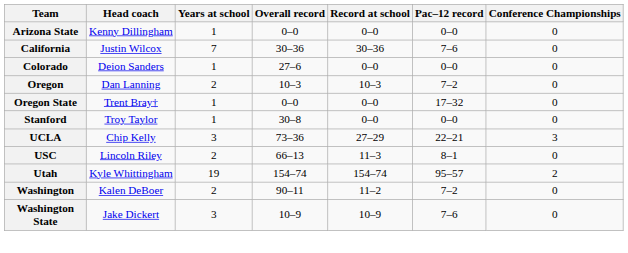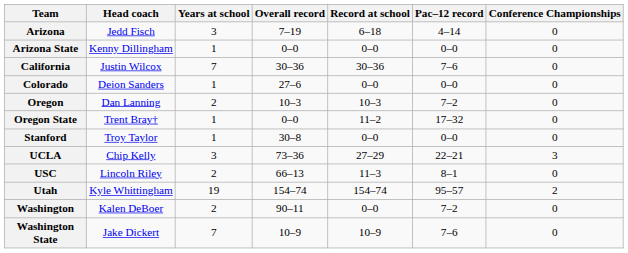+ row: (45, 31)
(370, 102) 0–0 -> (370, 119) 11–2
(370, 191) 11–2 -> (370, 208) 0–0
(214, 215) 3 -> (214, 232) 7
